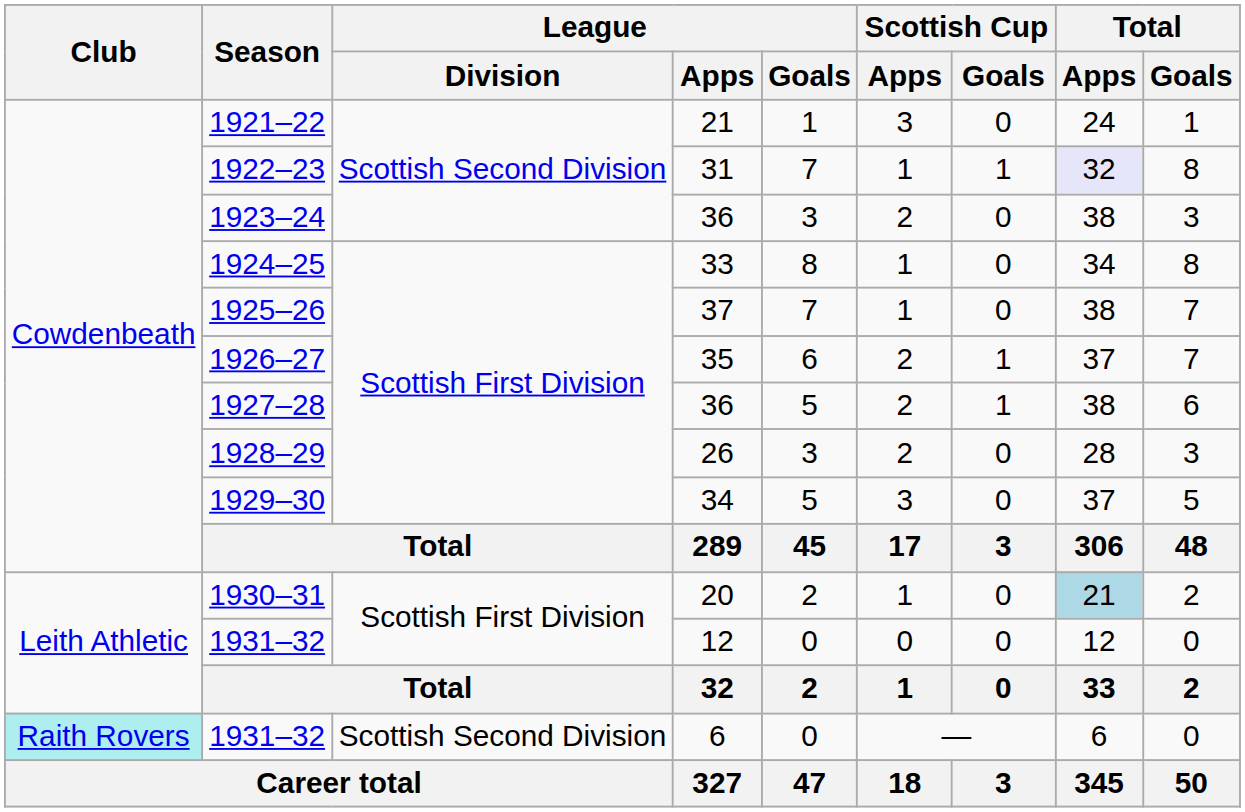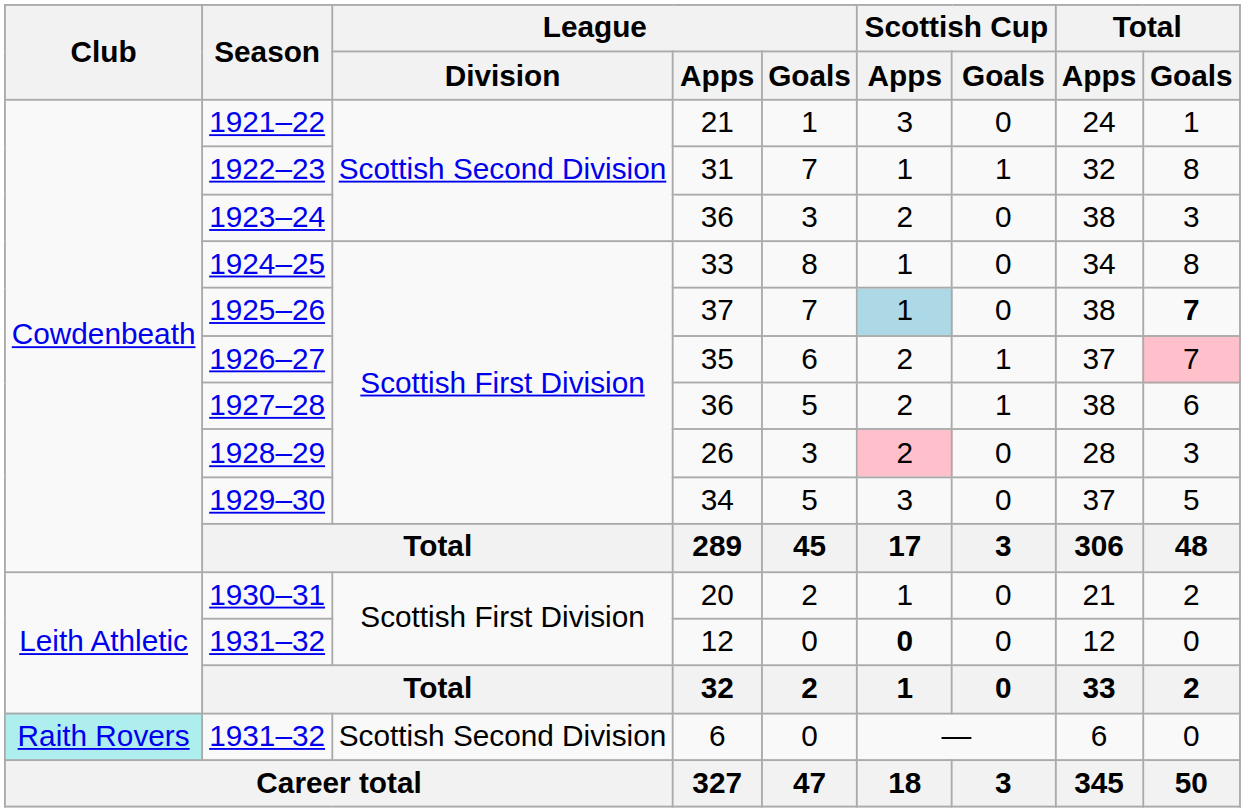(1099, 169) lavender background -> (1099, 169) no background
(905, 311) no background -> (905, 311) lightblue background
(1191, 311) normal -> (1191, 311) bold
(1191, 358) no background -> (1191, 358) pink background
(905, 452) no background -> (905, 452) pink background
(1099, 594) lightblue background -> (1099, 594) no background
(905, 641) normal -> (905, 641) bold
